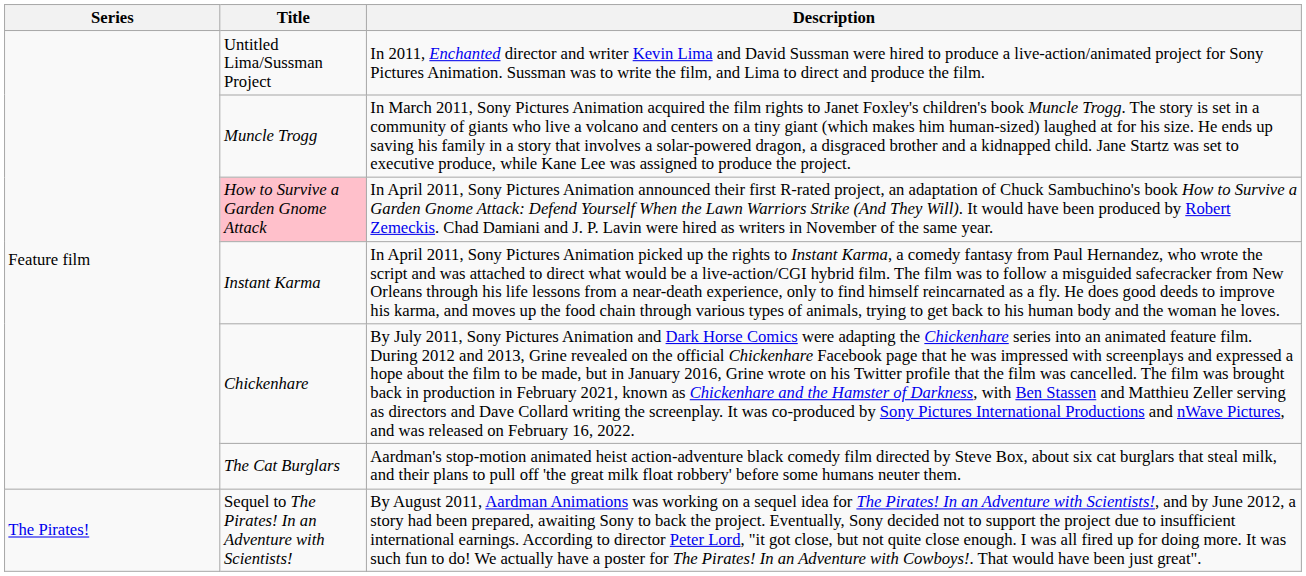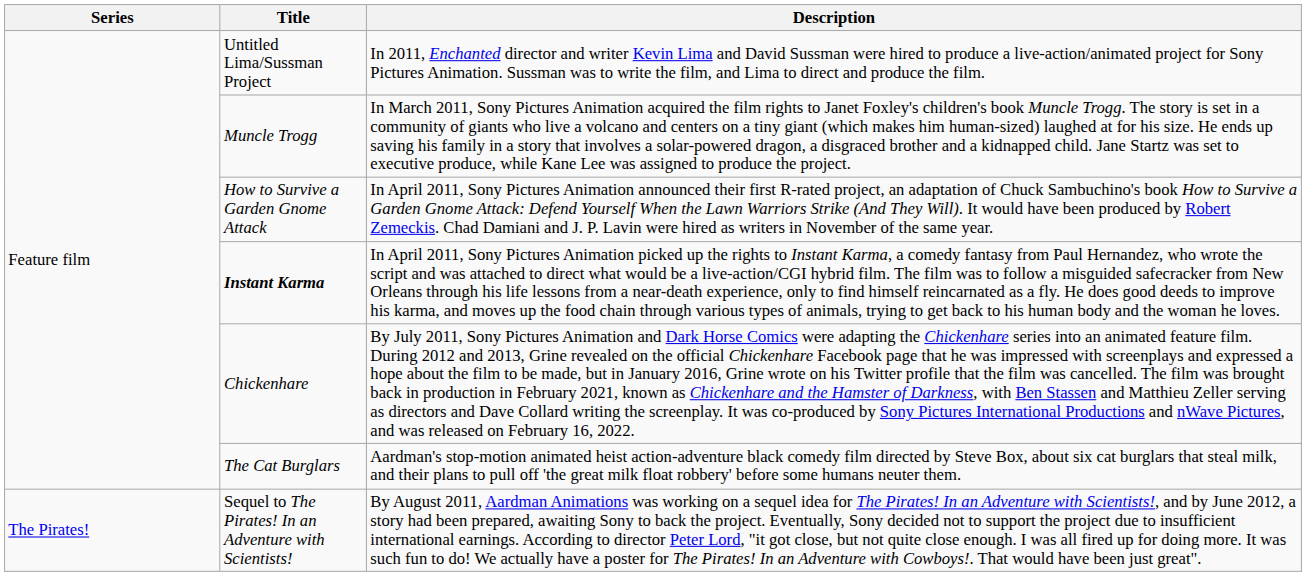(282, 209) pink background -> (282, 209) no background
(272, 282) normal -> (274, 282) bold
